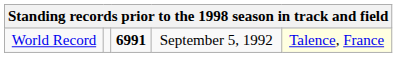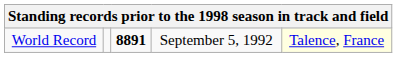(131, 40) 6991 -> (131, 40) 8891
